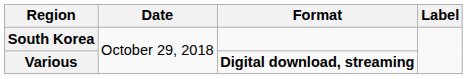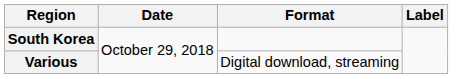(317, 62) bold -> (310, 62) normal
